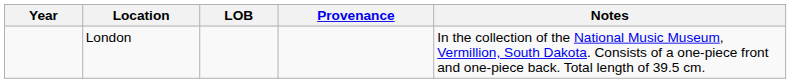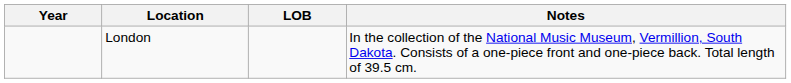- column: (356, 15)
